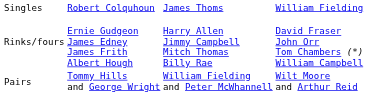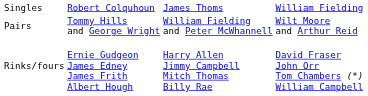rows swapped: (18, 81) <-> (34, 42)
